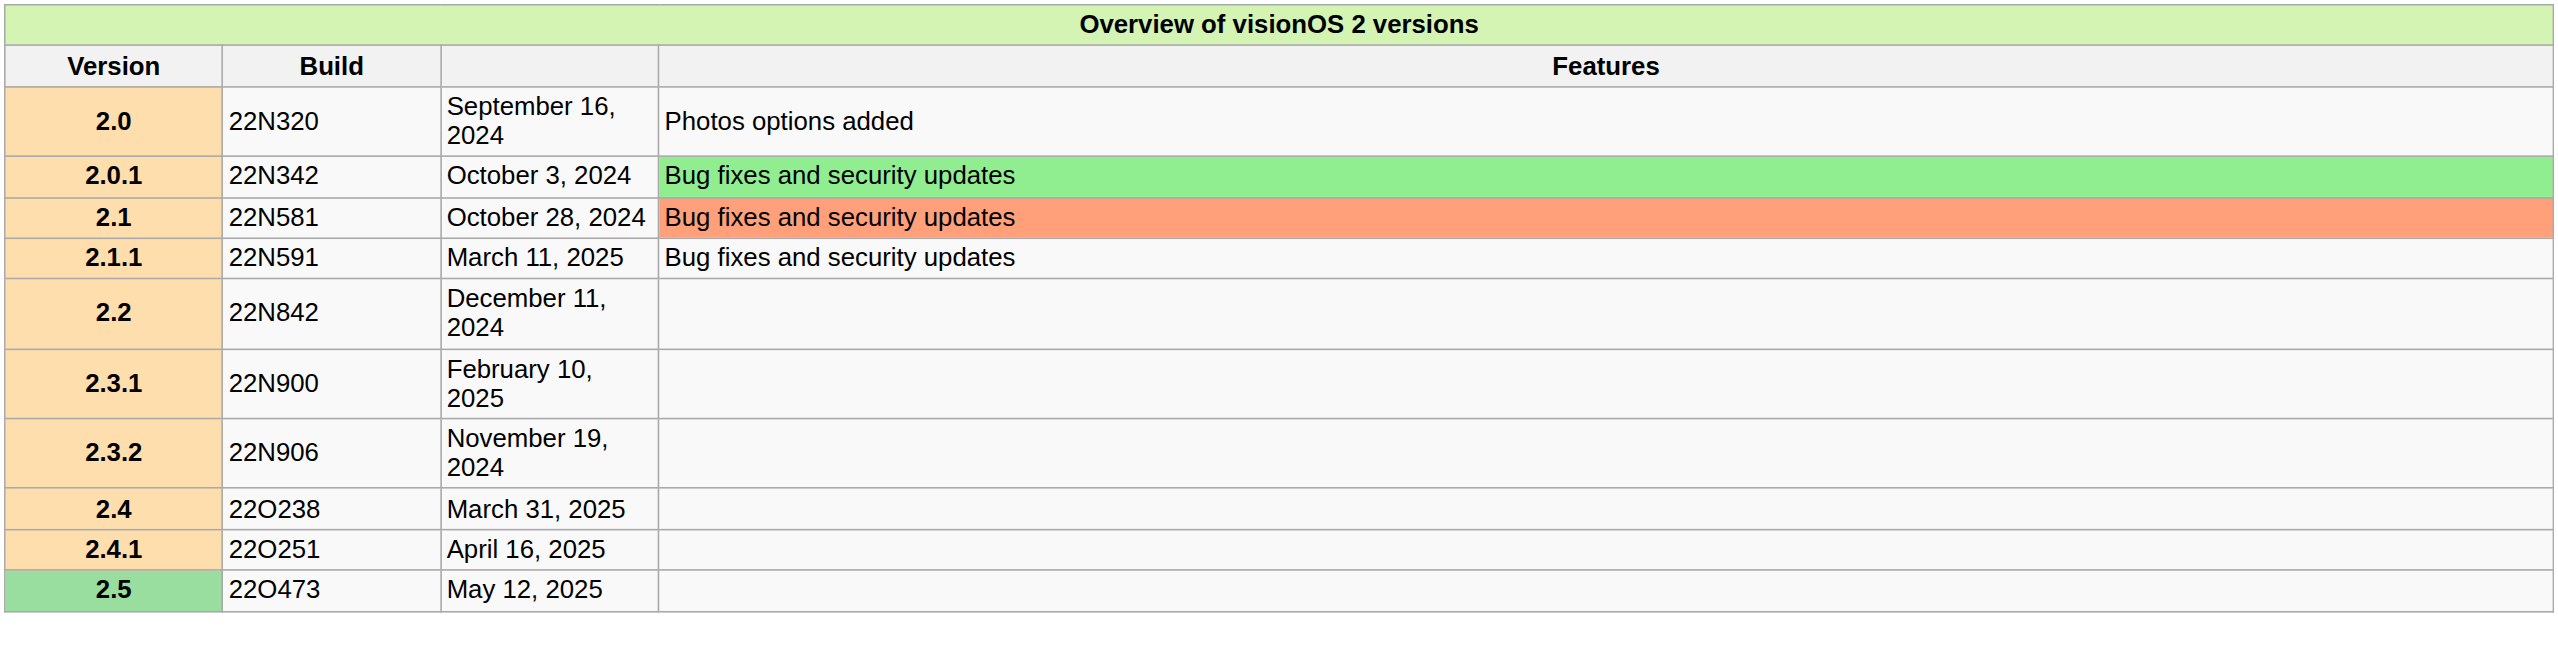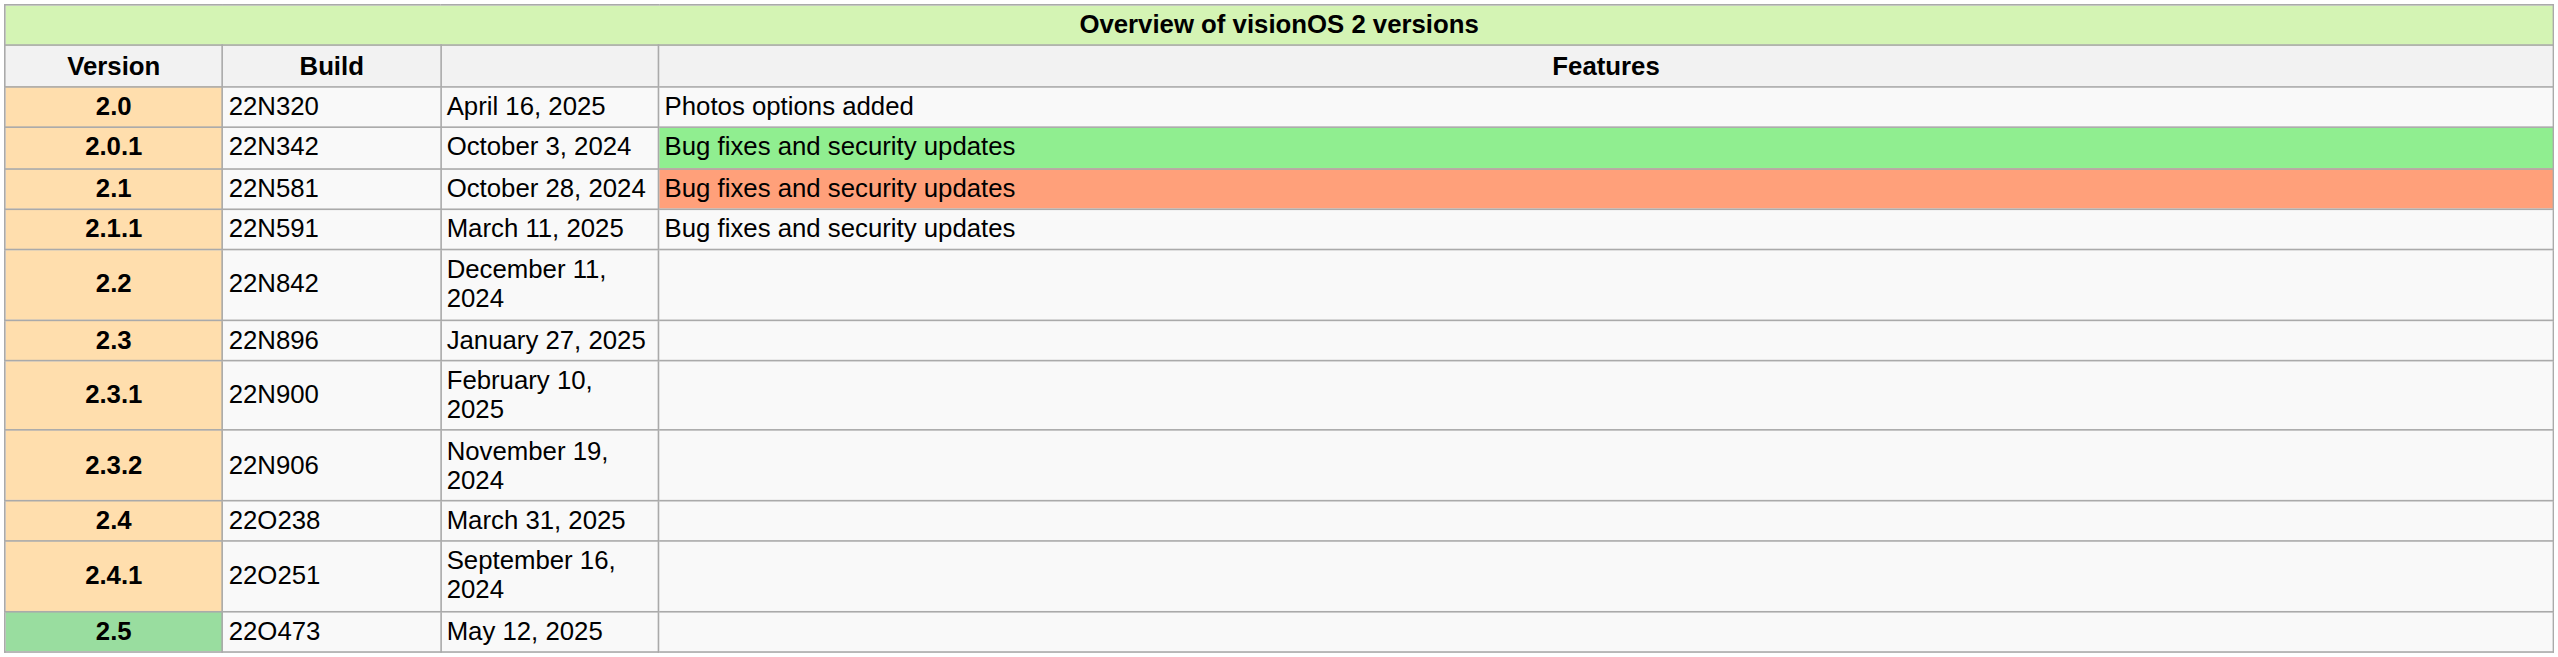(531, 121) September 16, 2024 -> (526, 106) April 16, 2025
+ row: (114, 339)
(526, 549) April 16, 2025 -> (531, 575) September 16, 2024
